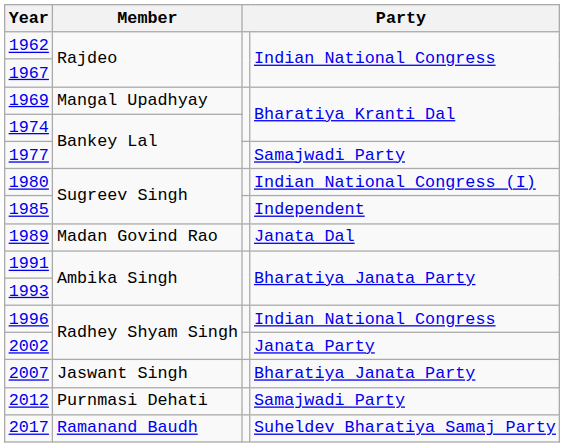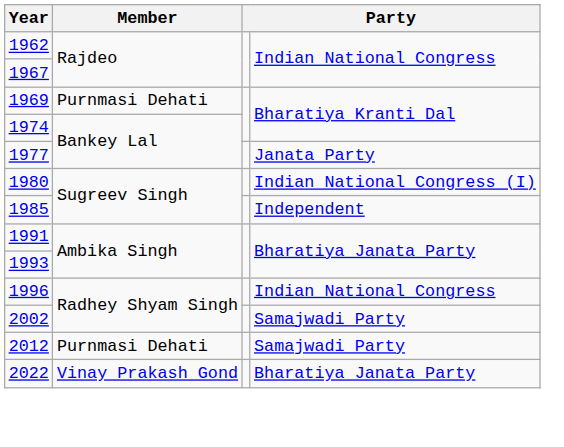(132, 100) Mangal Upadhyay -> (132, 100) Purnmasi Dehati
(330, 155) Samajwadi Party -> (314, 155) Janata Party
- row: (29, 237)
(314, 346) Janata Party -> (330, 319) Samajwadi Party
- row: (29, 374)
- row: (29, 428)
+ row: (29, 374)
